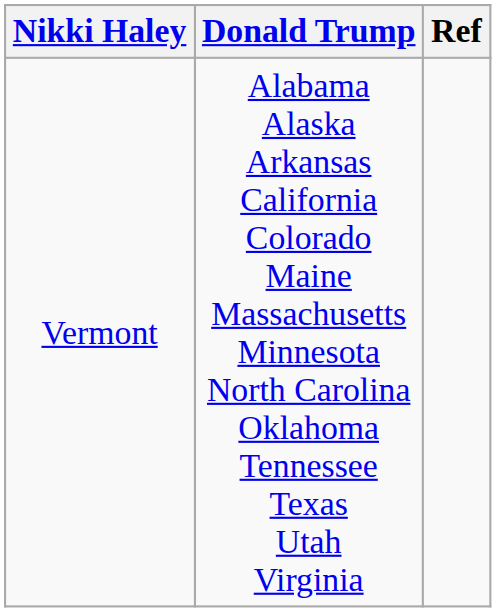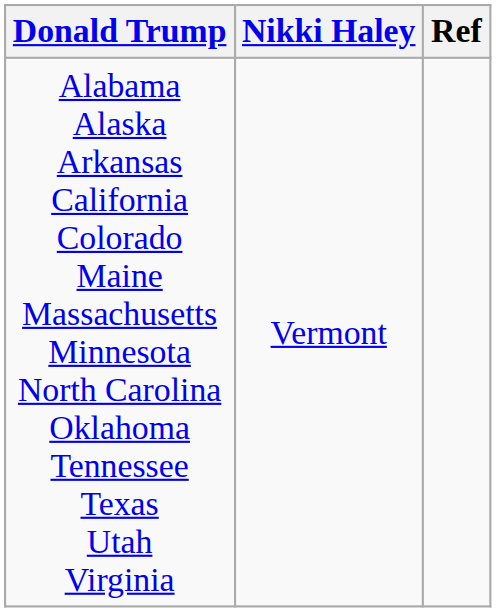columns swapped: (309, 31) <-> (100, 31)
